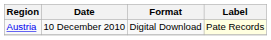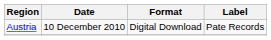(235, 27) lightyellow background -> (235, 27) no background
